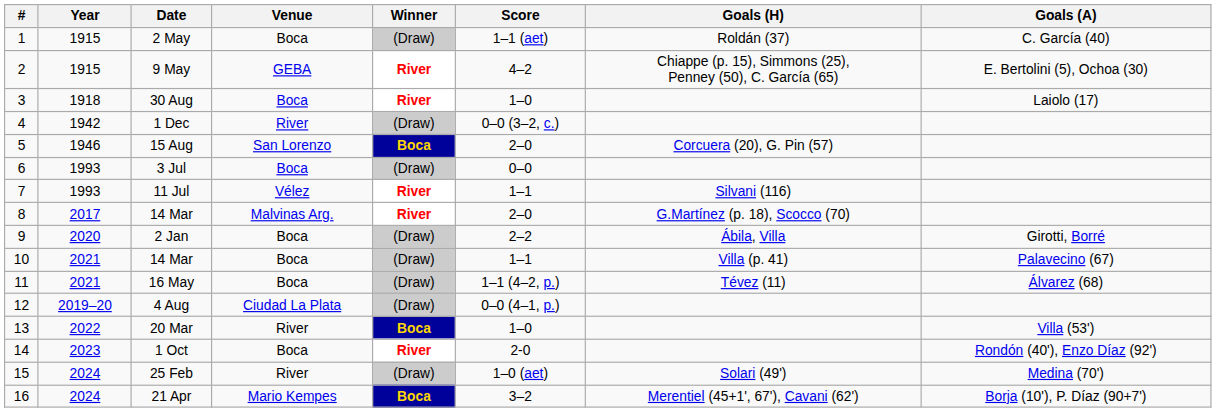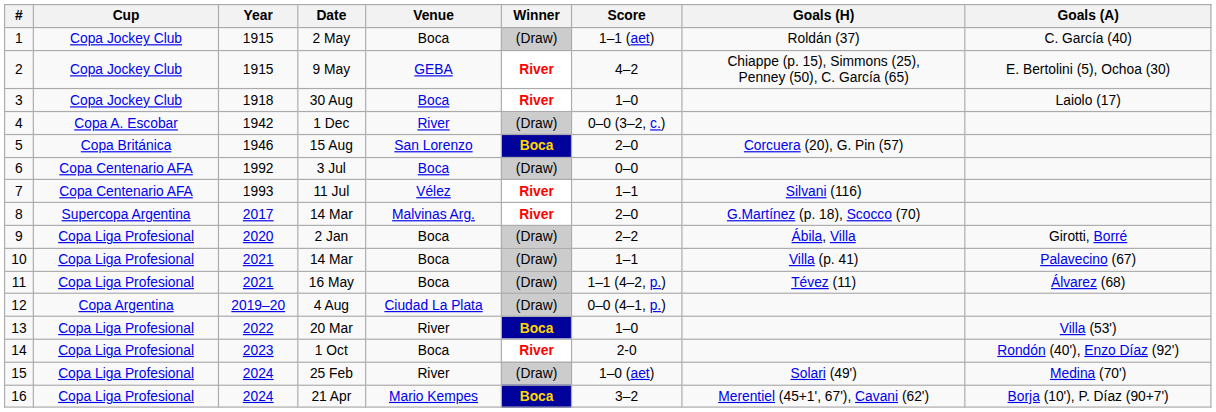+ column: (126, 16)
(85, 169) 1993 -> (258, 169) 1992
